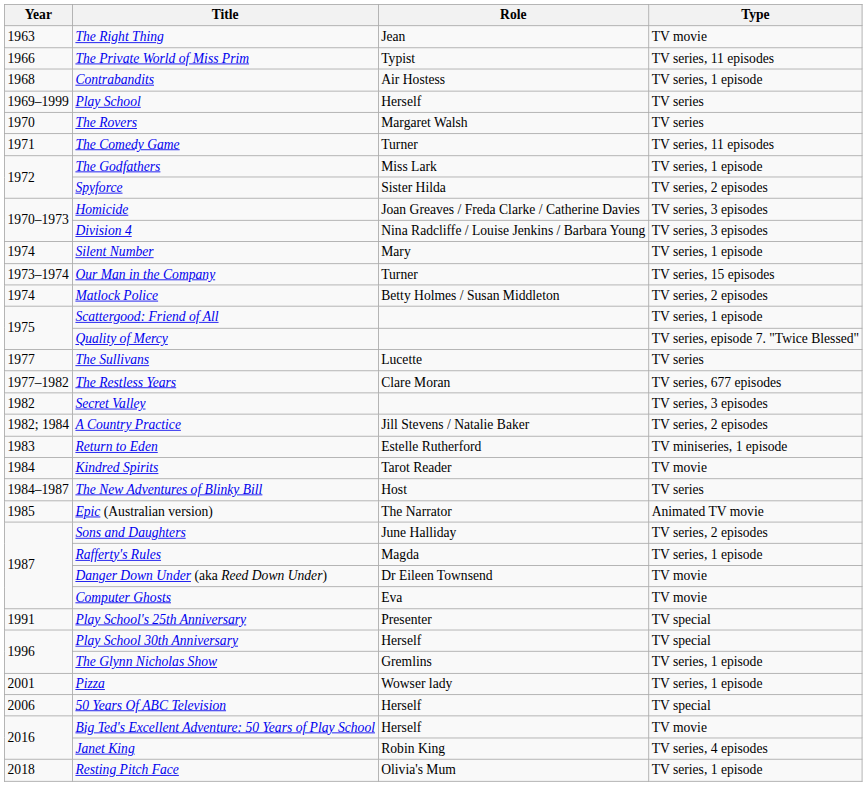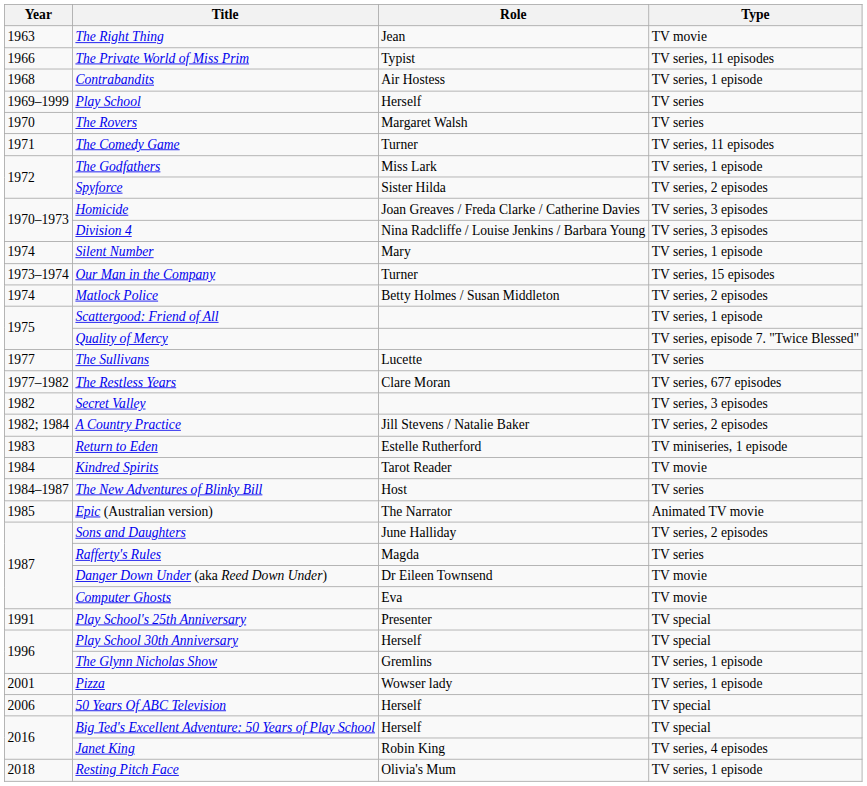(707, 554) TV series, 1 episode -> (678, 554) TV series
(679, 727) TV movie -> (681, 727) TV special
